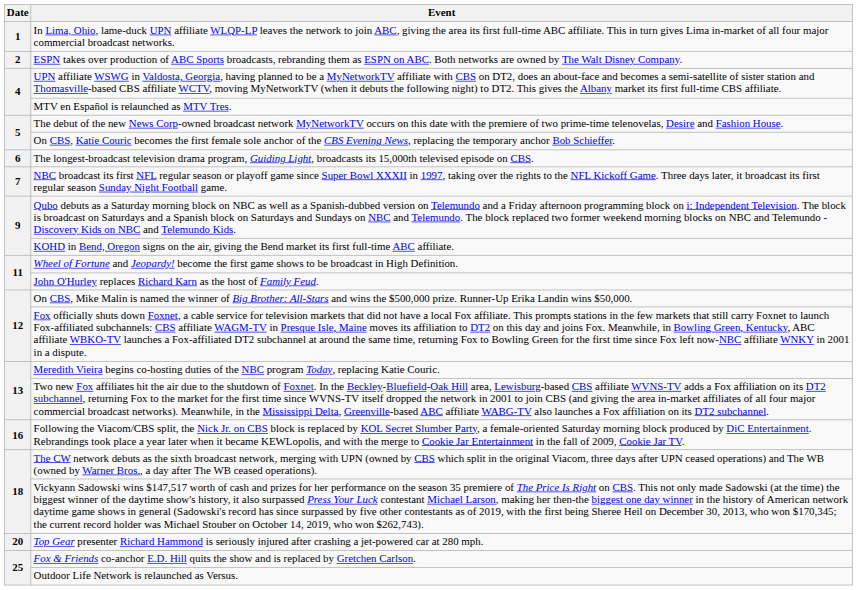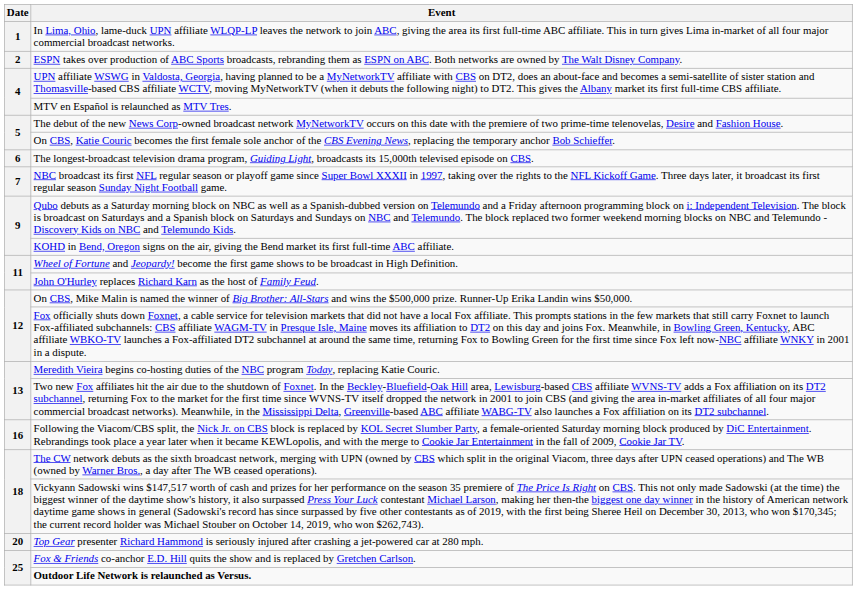(136, 576) normal -> (142, 576) bold
